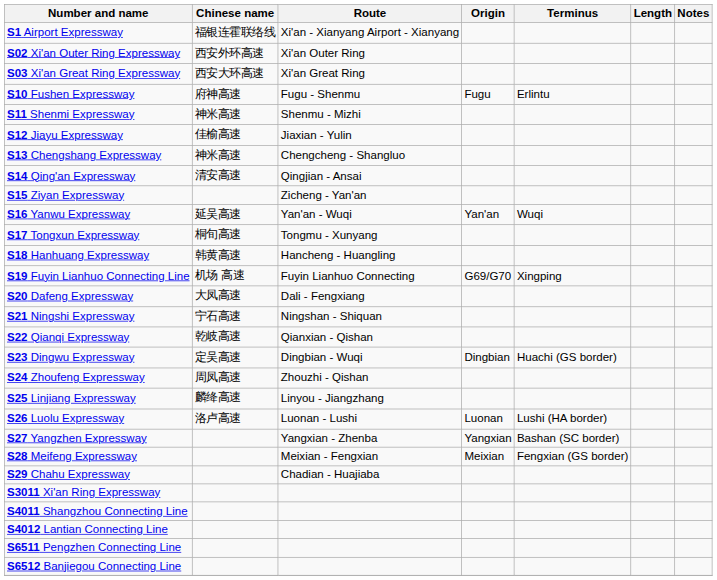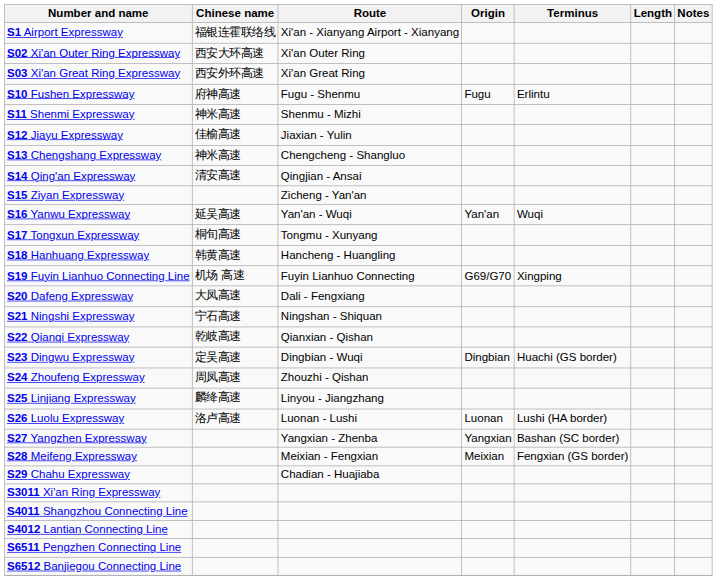(229, 53) 西安外环高速 -> (229, 53) 西安大环高速
(229, 73) 西安大环高速 -> (229, 73) 西安外环高速
